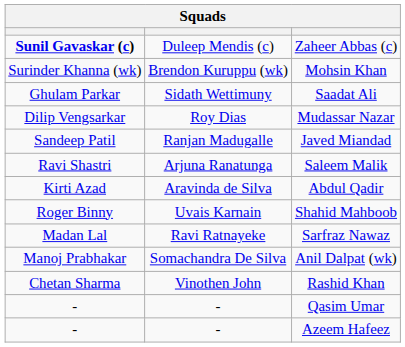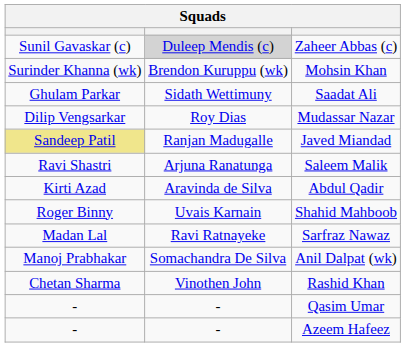(75, 46) bold -> (75, 46) normal
(218, 46) no background -> (218, 46) lightgrey background
(75, 141) no background -> (75, 141) khaki background
